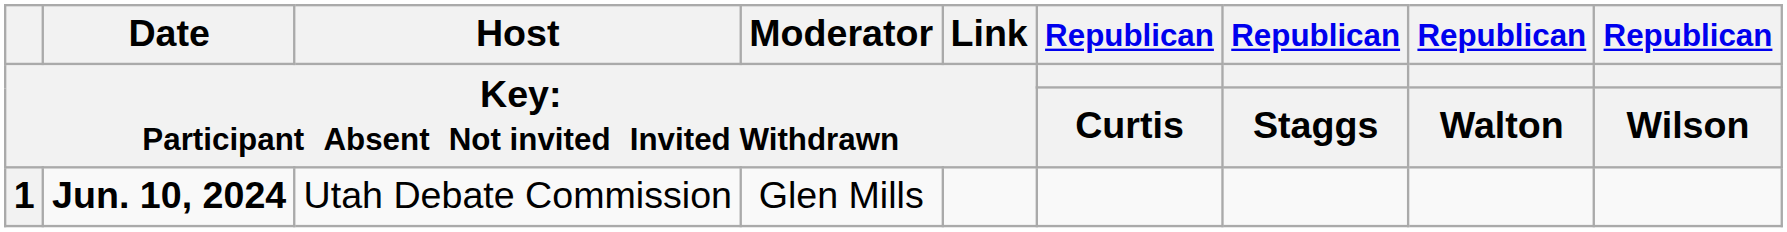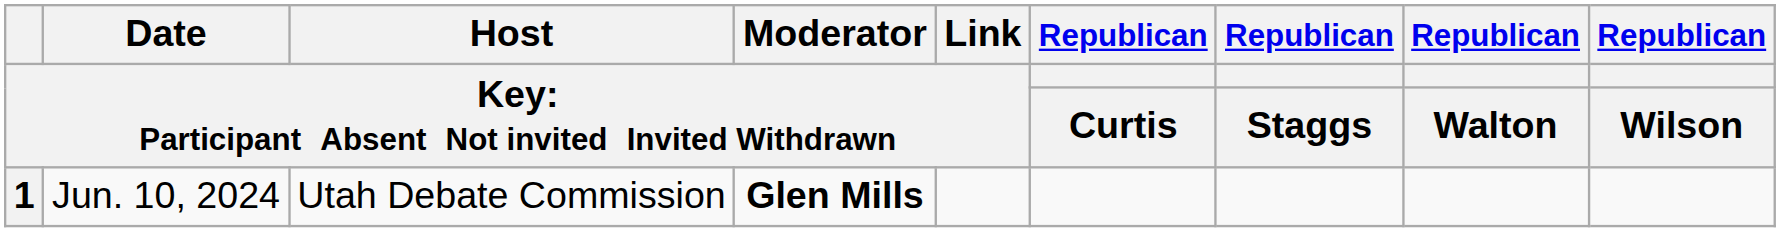(169, 195) bold -> (166, 195) normal
(841, 195) normal -> (835, 195) bold
